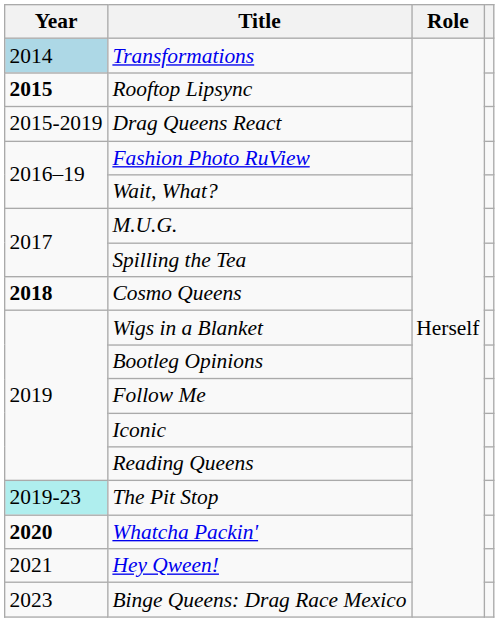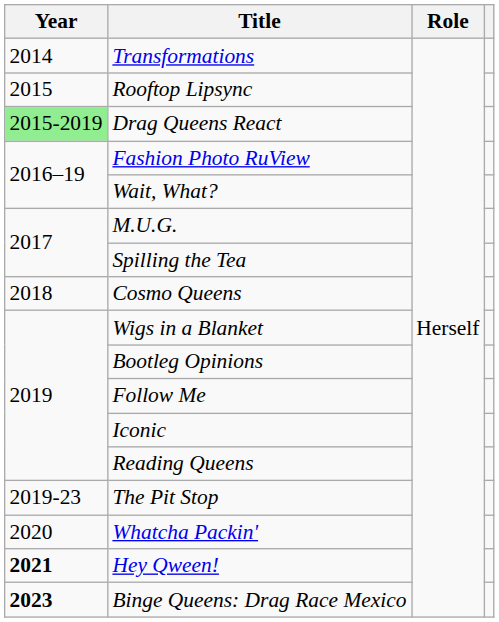(31, 55) lightblue background -> (31, 55) no background
(31, 89) bold -> (31, 89) normal
(56, 123) no background -> (56, 123) lightgreen background
(31, 293) bold -> (31, 293) normal
(45, 497) paleturquoise background -> (45, 497) no background
(31, 531) bold -> (31, 531) normal
(31, 565) normal -> (31, 565) bold
(31, 599) normal -> (31, 599) bold
